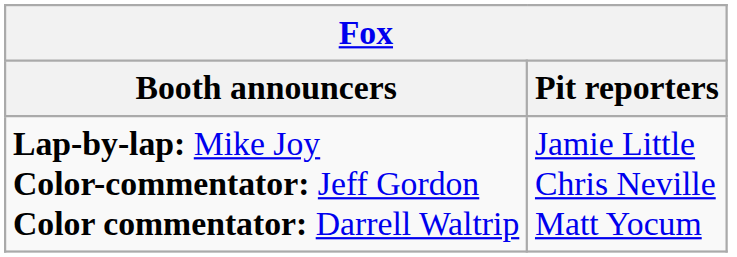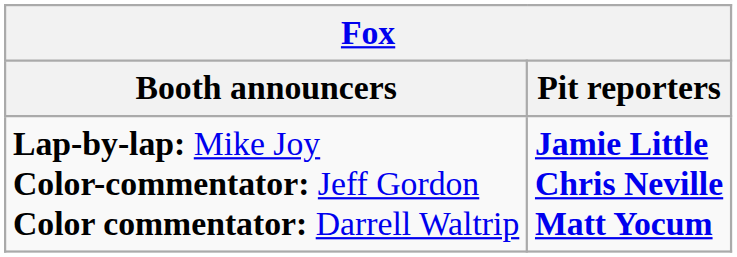(625, 183) normal -> (629, 183) bold
